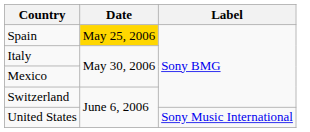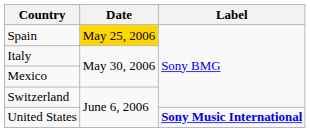(227, 117) normal -> (232, 117) bold
